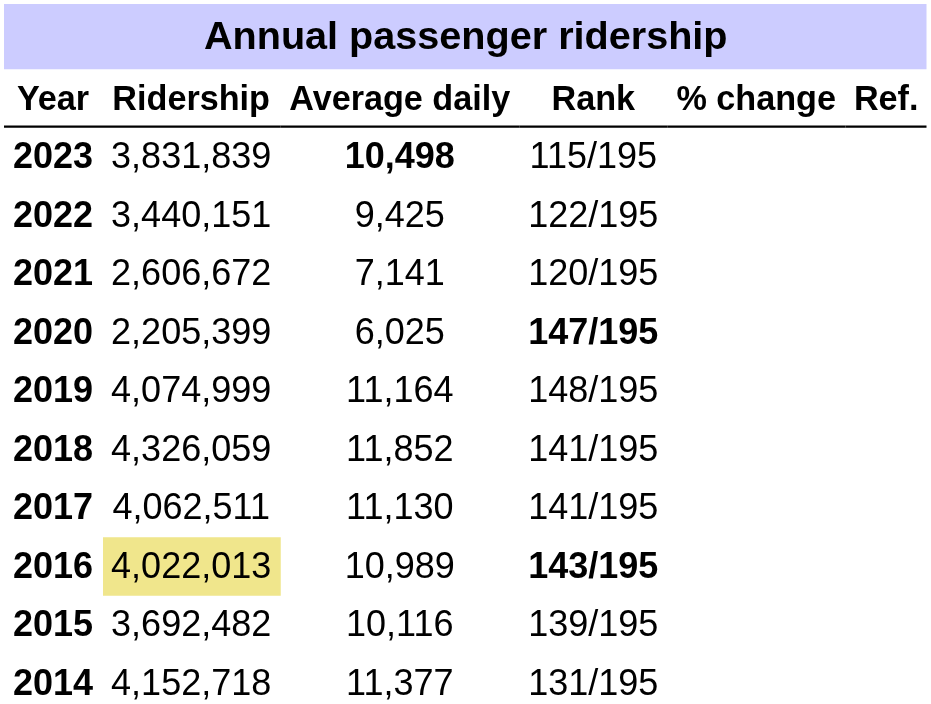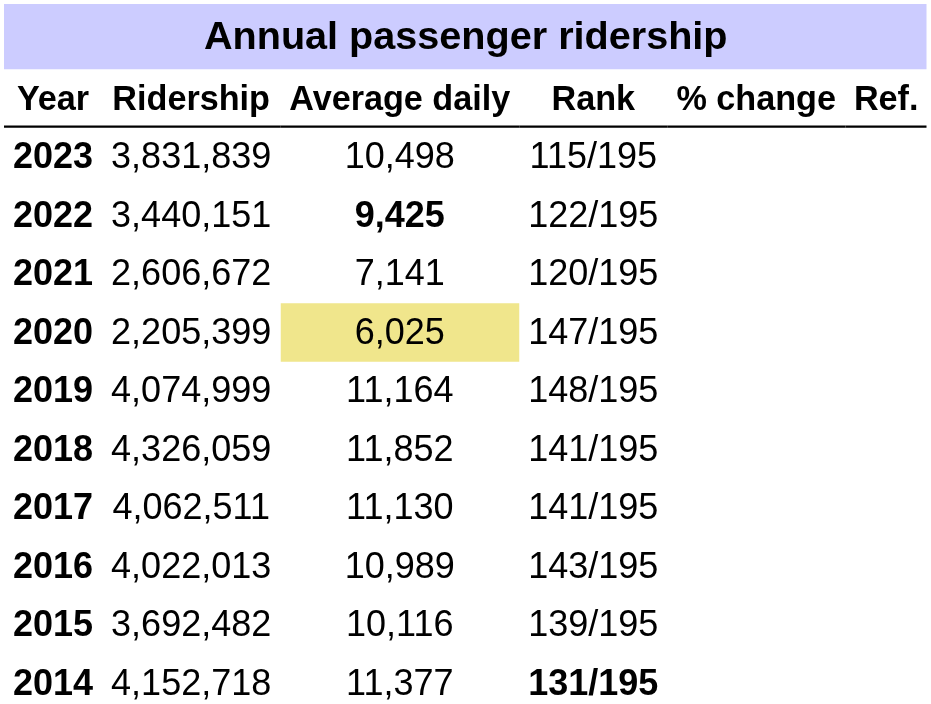(400, 156) bold -> (400, 156) normal
(400, 214) normal -> (400, 214) bold
(400, 331) no background -> (400, 331) khaki background
(593, 331) bold -> (593, 331) normal
(191, 565) khaki background -> (191, 565) no background
(593, 565) bold -> (593, 565) normal
(593, 682) normal -> (593, 682) bold
